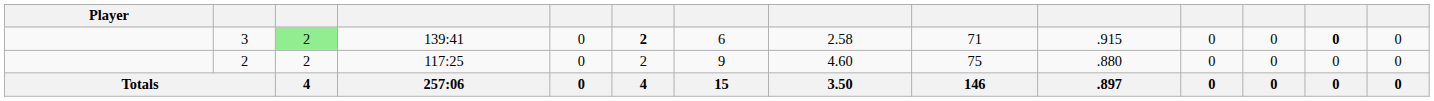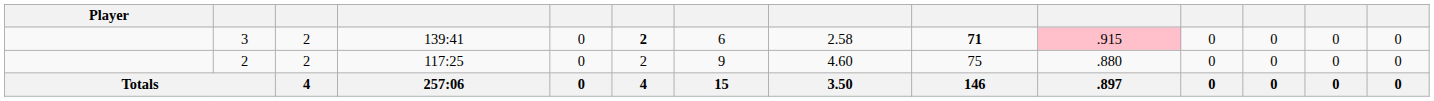(307, 38) lightgreen background -> (307, 38) no background
(975, 38) normal -> (975, 38) bold
(1109, 38) no background -> (1109, 38) pink background
(1336, 38) bold -> (1336, 38) normal
